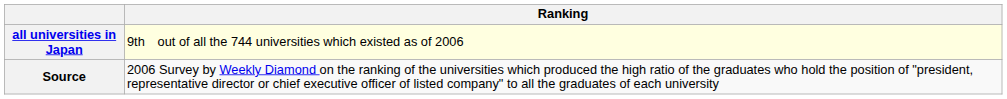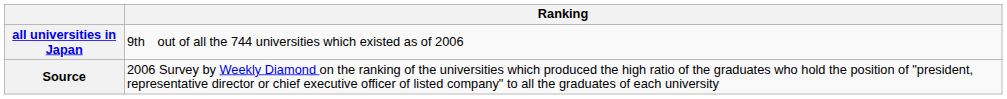(295, 41) lightyellow background -> (295, 41) no background
